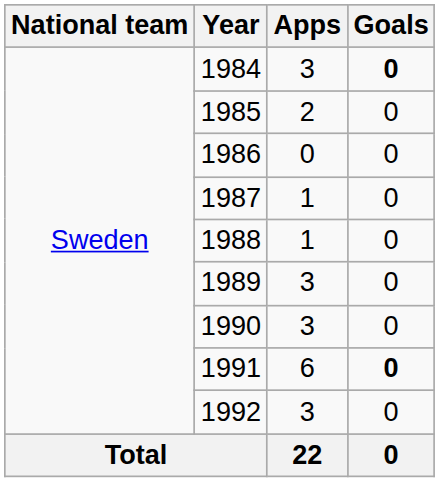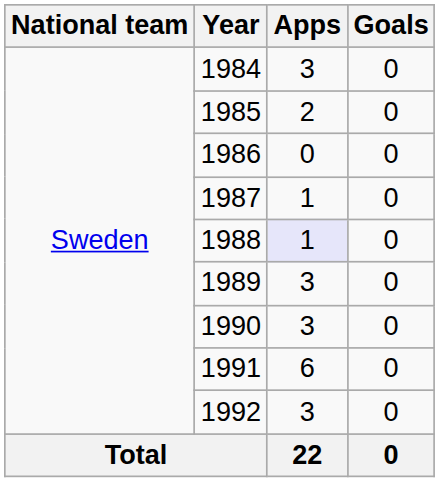(391, 68) bold -> (391, 68) normal
(307, 240) no background -> (307, 240) lavender background
(391, 369) bold -> (391, 369) normal
